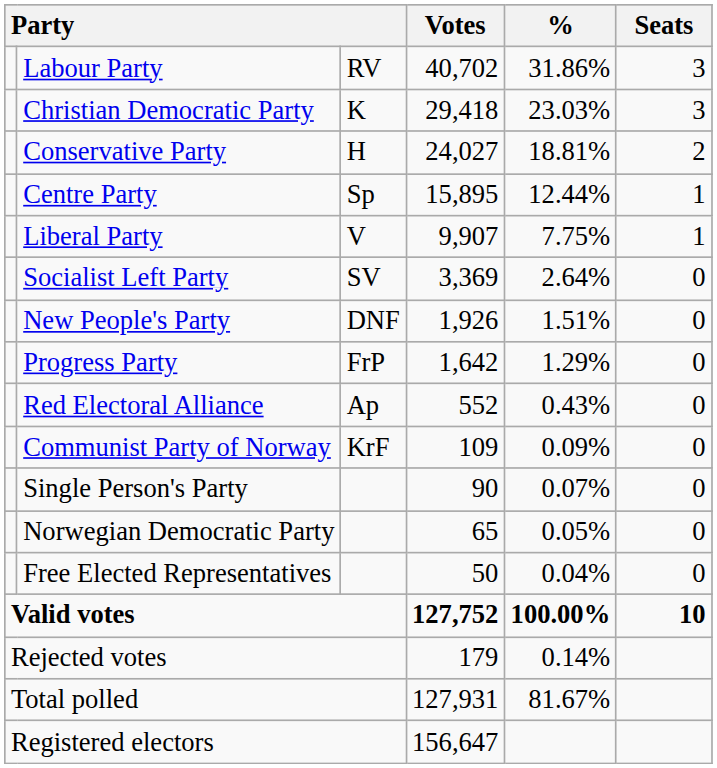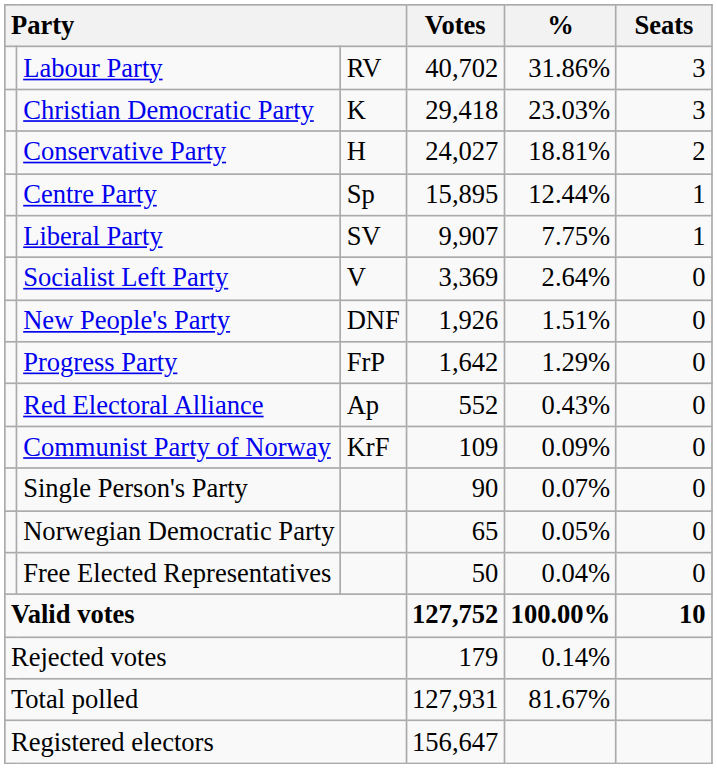(356, 236) V -> (364, 236) SV
(364, 278) SV -> (356, 278) V
